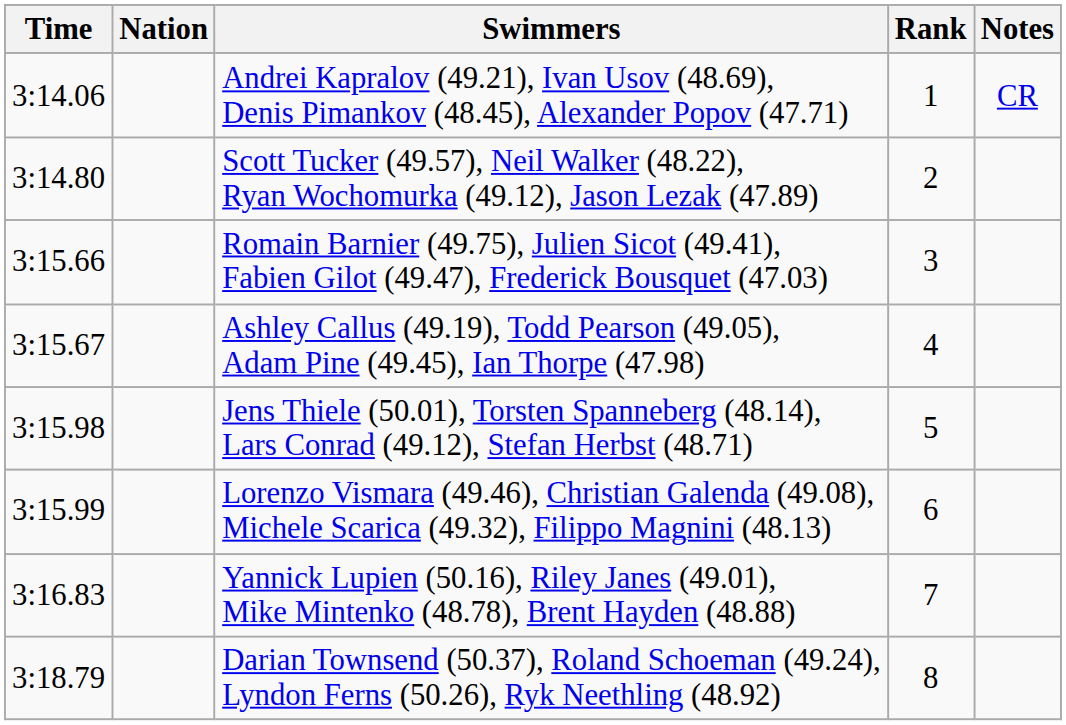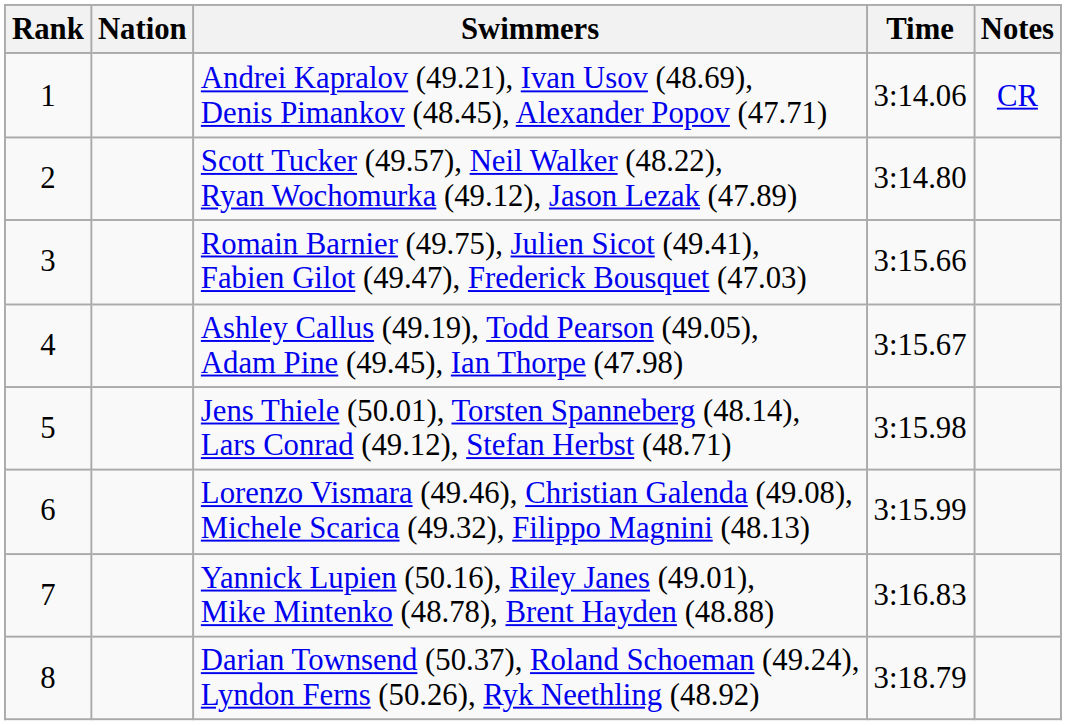columns swapped: (931, 28) <-> (59, 28)
